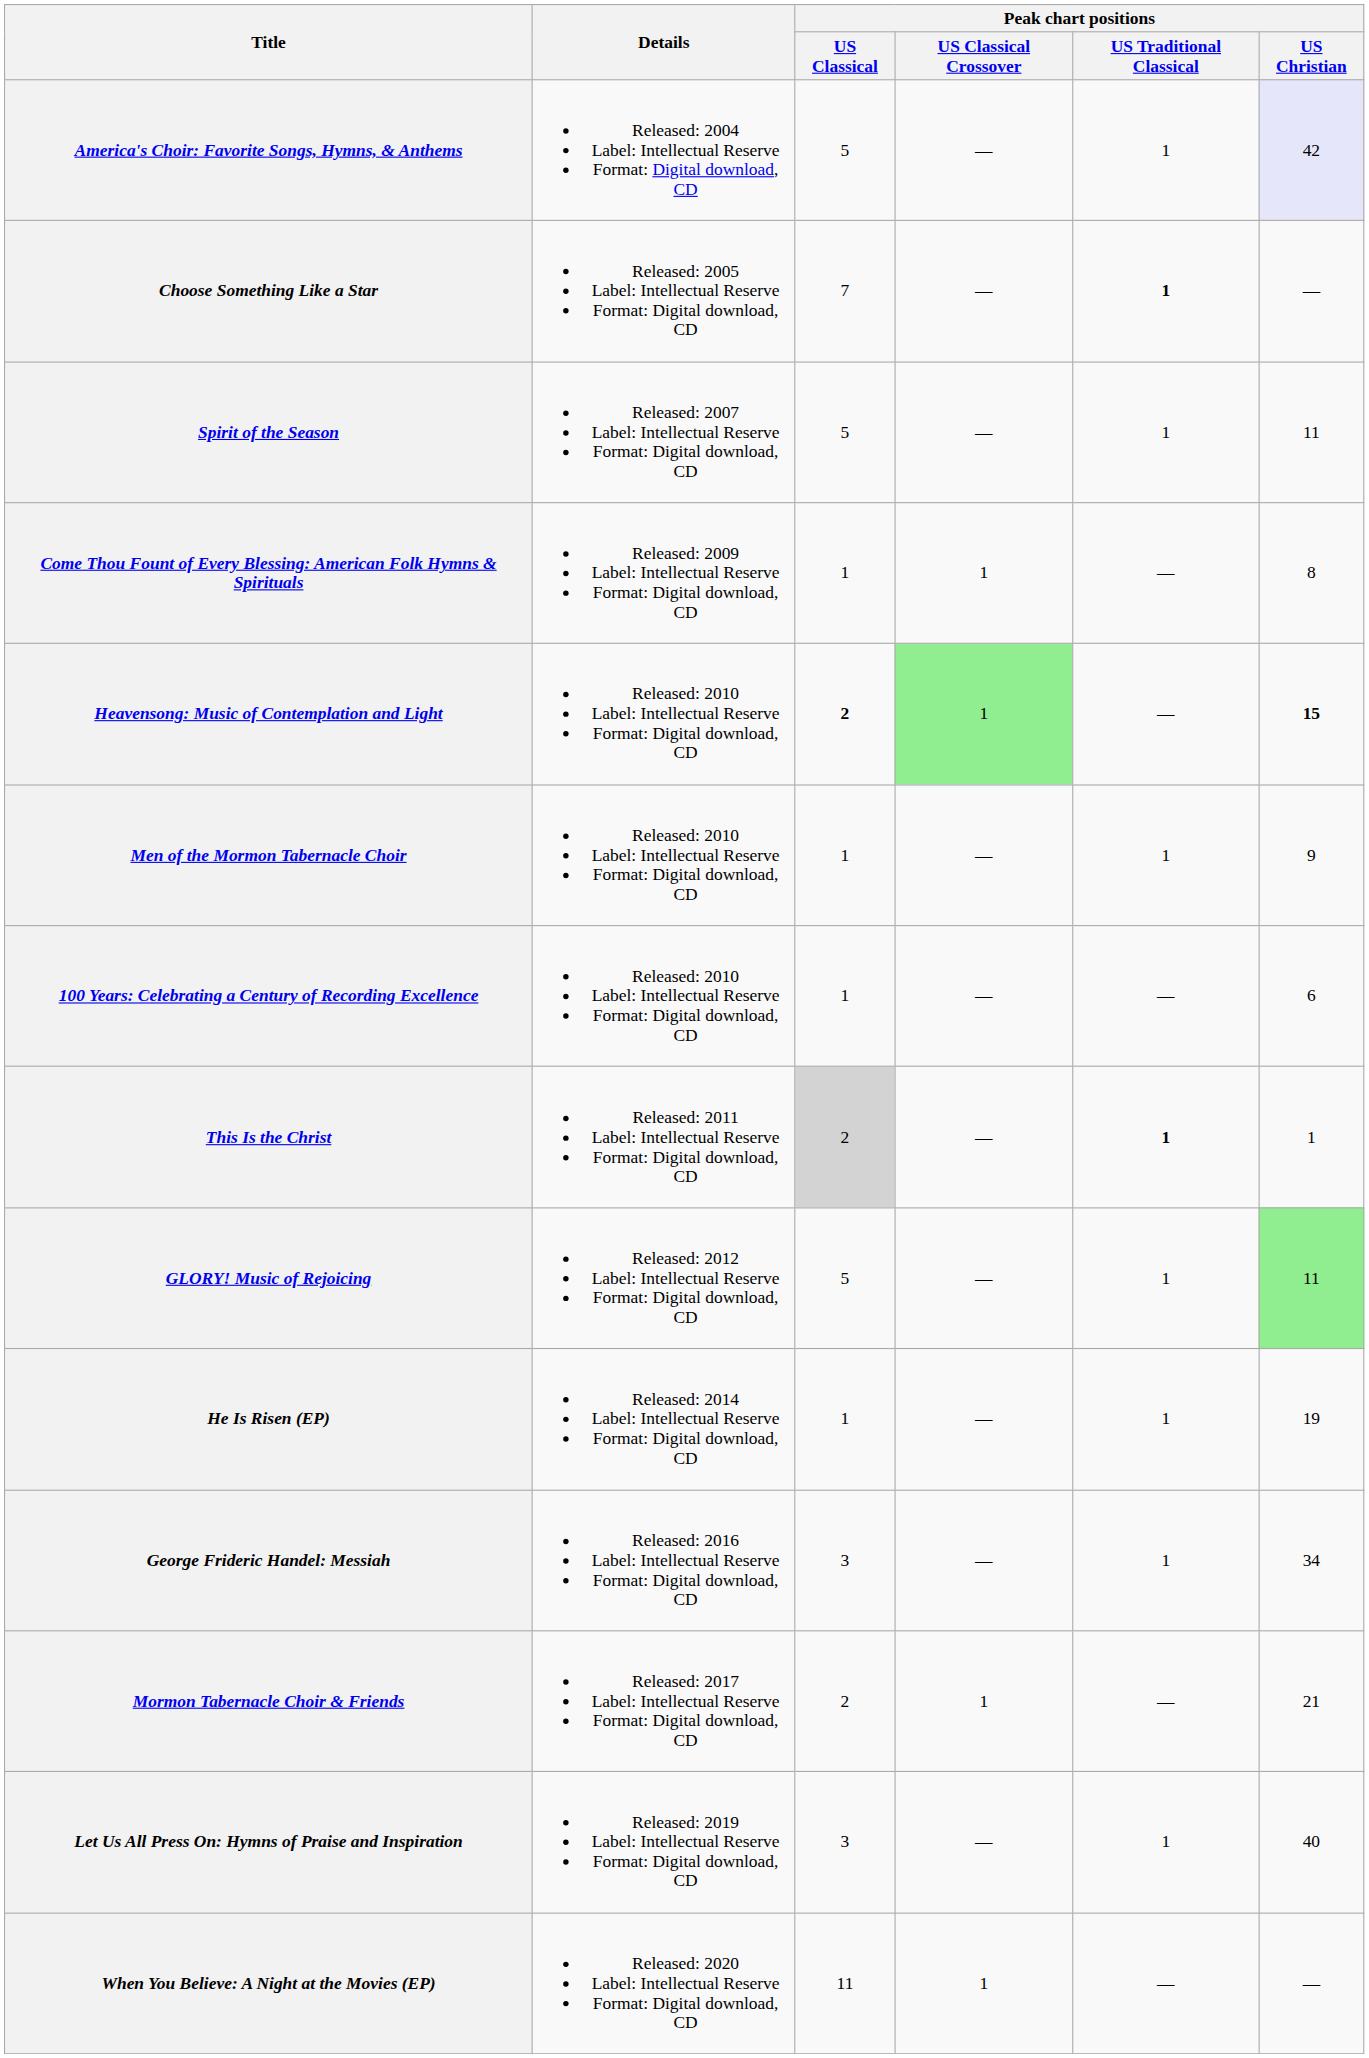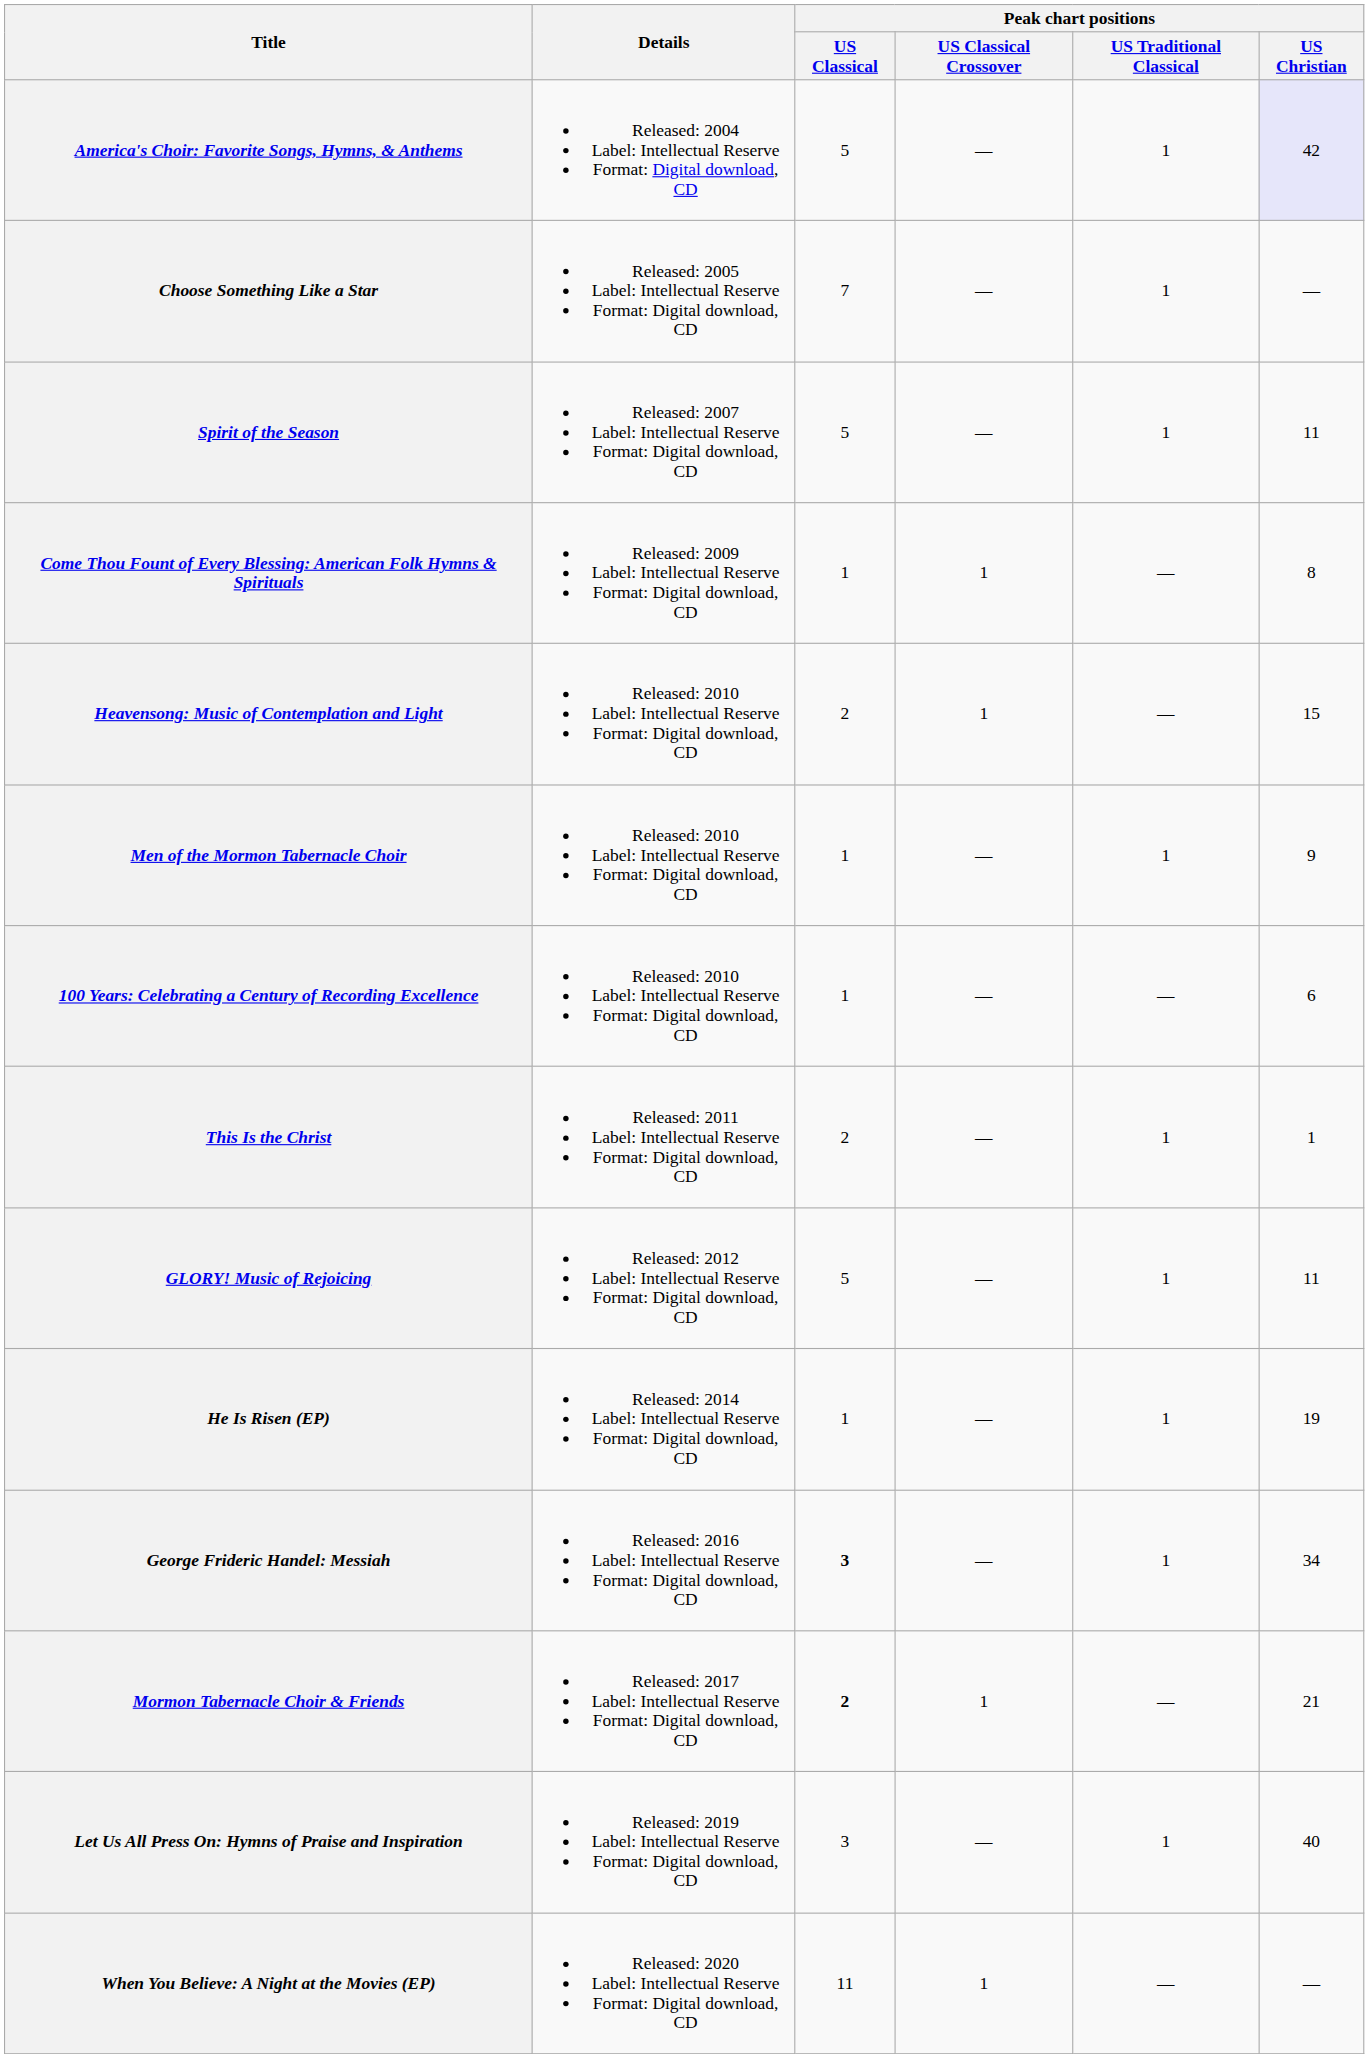(1166, 290) bold -> (1166, 290) normal
(845, 714) bold -> (845, 714) normal
(984, 714) lightgreen background -> (984, 714) no background
(1311, 714) bold -> (1311, 714) normal
(845, 1137) lightgrey background -> (845, 1137) no background
(1166, 1137) bold -> (1166, 1137) normal
(1311, 1278) lightgreen background -> (1311, 1278) no background
(845, 1560) normal -> (845, 1560) bold
(845, 1701) normal -> (845, 1701) bold
